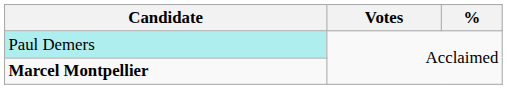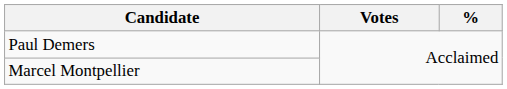(52, 44) paleturquoise background -> (52, 44) no background
(78, 71) bold -> (74, 71) normal
